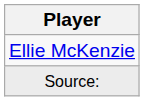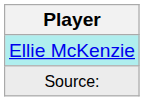(72, 50) no background -> (72, 50) paleturquoise background
